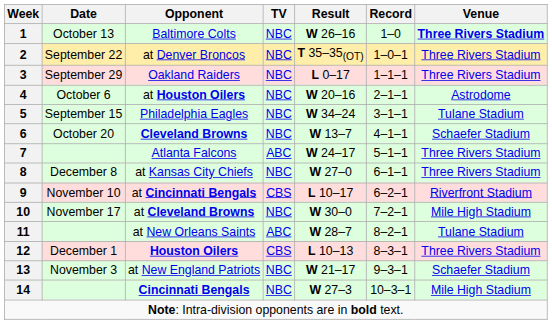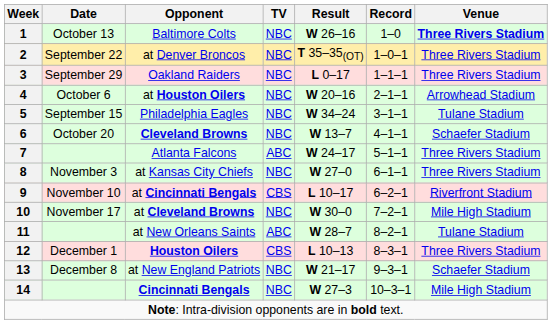(481, 94) Astrodome -> (481, 94) Arrowhead Stadium
(84, 173) December 8 -> (84, 173) November 3
(84, 270) November 3 -> (84, 270) December 8
